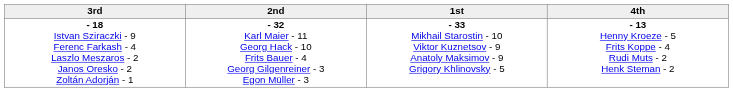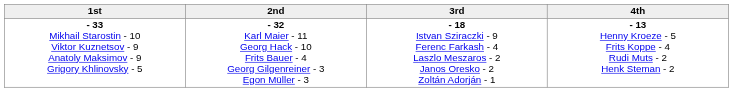columns swapped: (457, 11) <-> (95, 11)
